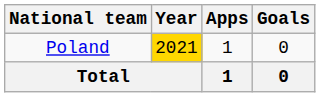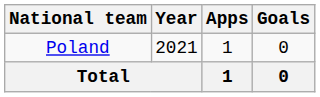(176, 48) gold background -> (176, 48) no background
